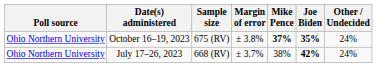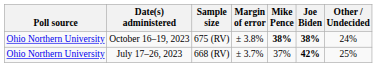(282, 39) 37% -> (282, 39) 38%
(310, 39) 35% -> (310, 39) 38%
(282, 55) 38% -> (282, 55) 37%
(348, 55) 24% -> (348, 55) 25%
